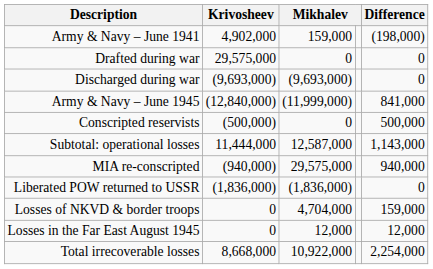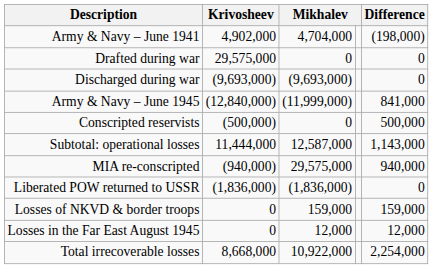(330, 36) 159,000 -> (325, 36) 4,704,000
(325, 209) 4,704,000 -> (330, 209) 159,000
